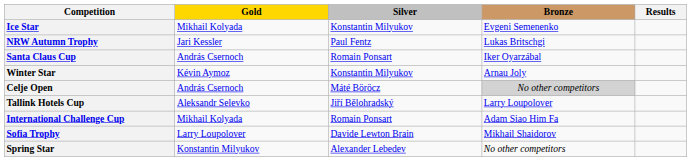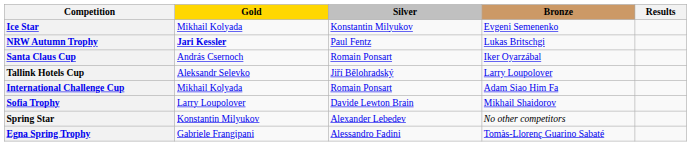(200, 42) normal -> (202, 42) bold
- row: (31, 73)
- row: (30, 88)
+ row: (48, 133)
